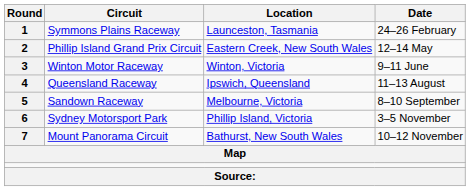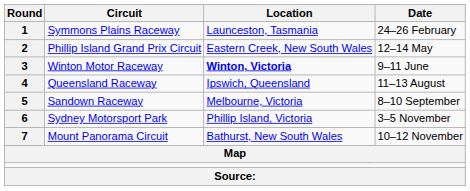(245, 66) normal -> (249, 66) bold
